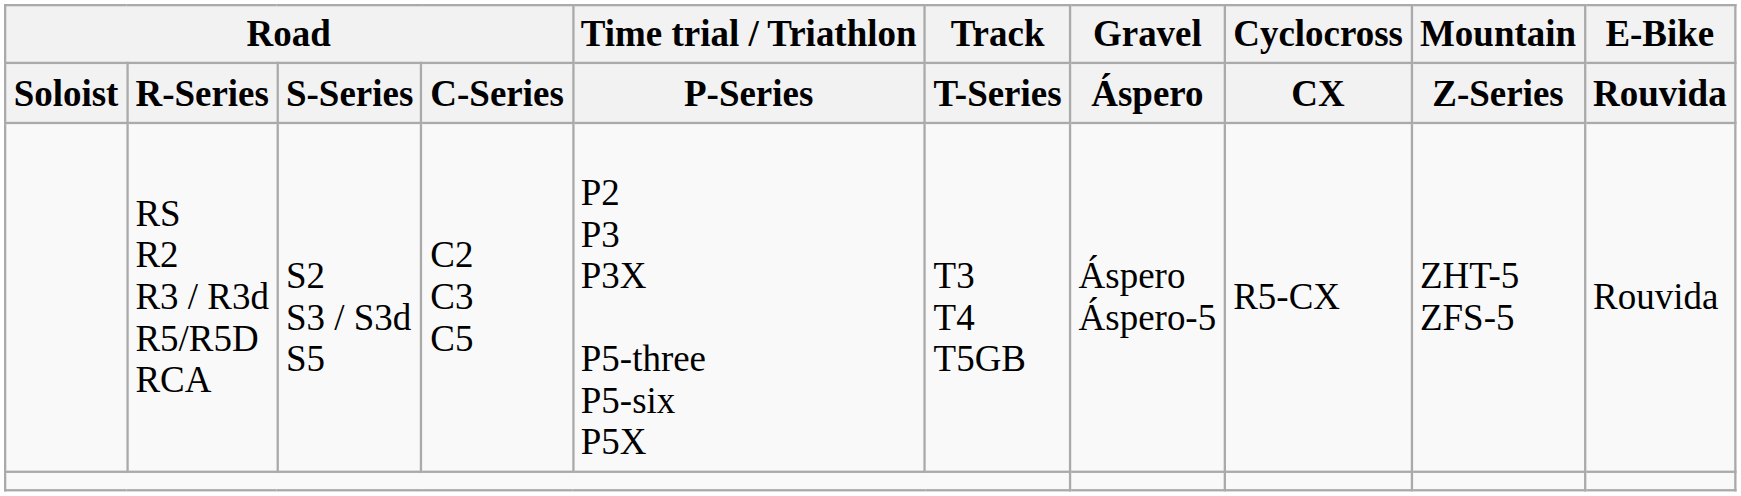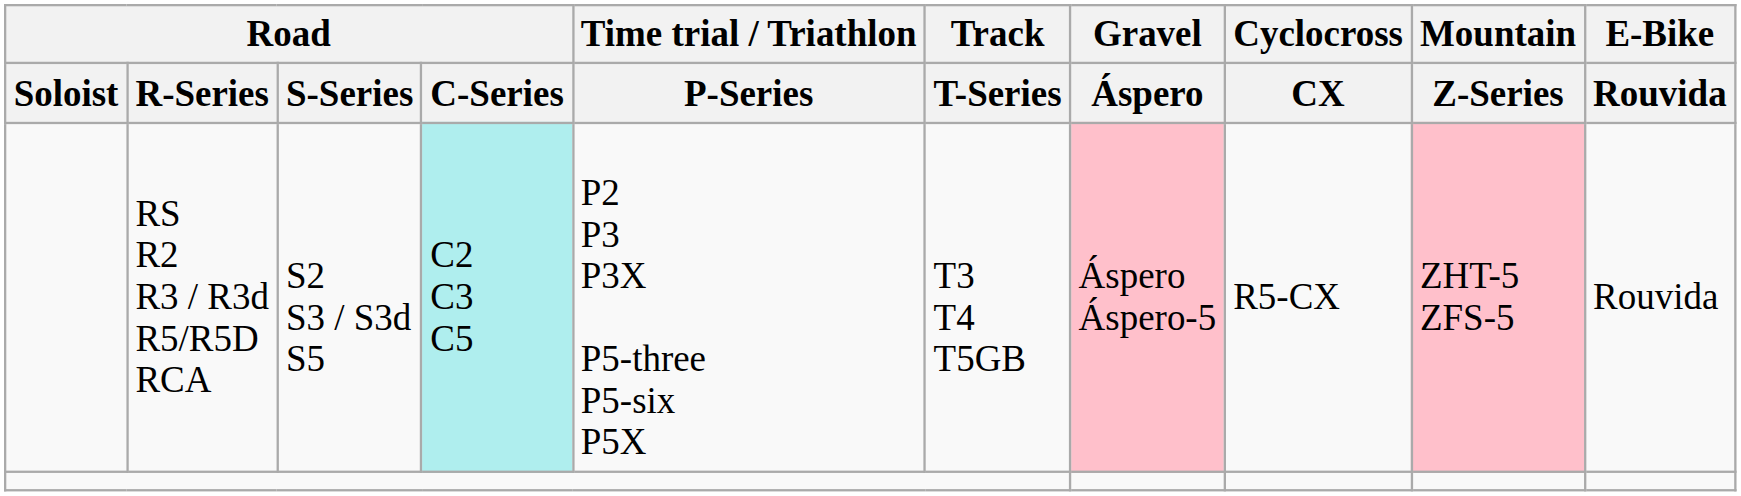(452, 296) no background -> (452, 296) paleturquoise background
(1147, 296) no background -> (1147, 296) pink background
(1470, 296) no background -> (1470, 296) pink background
